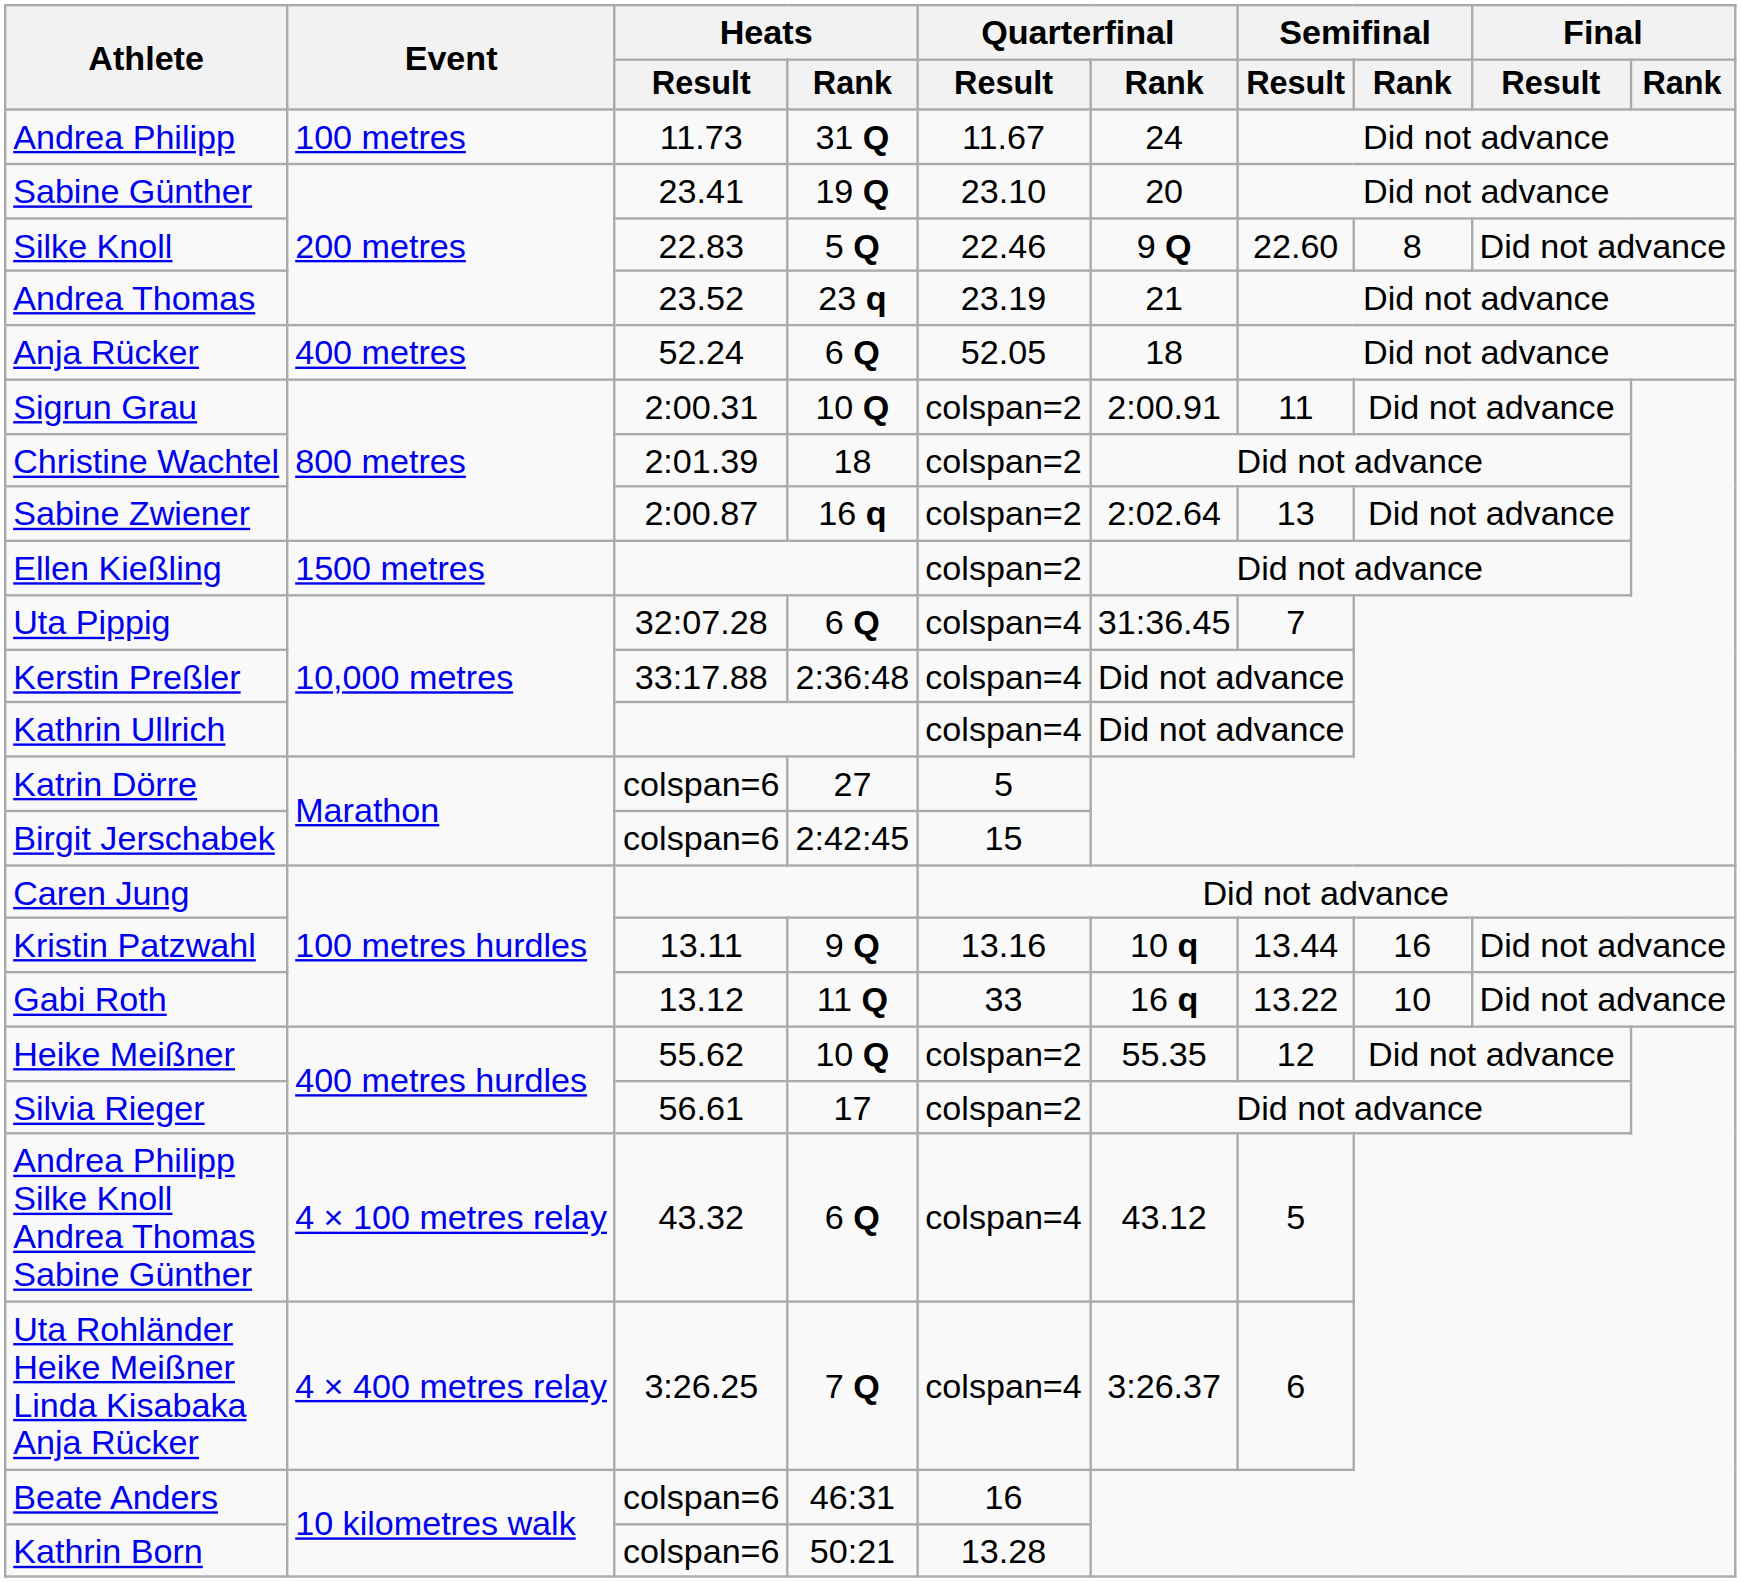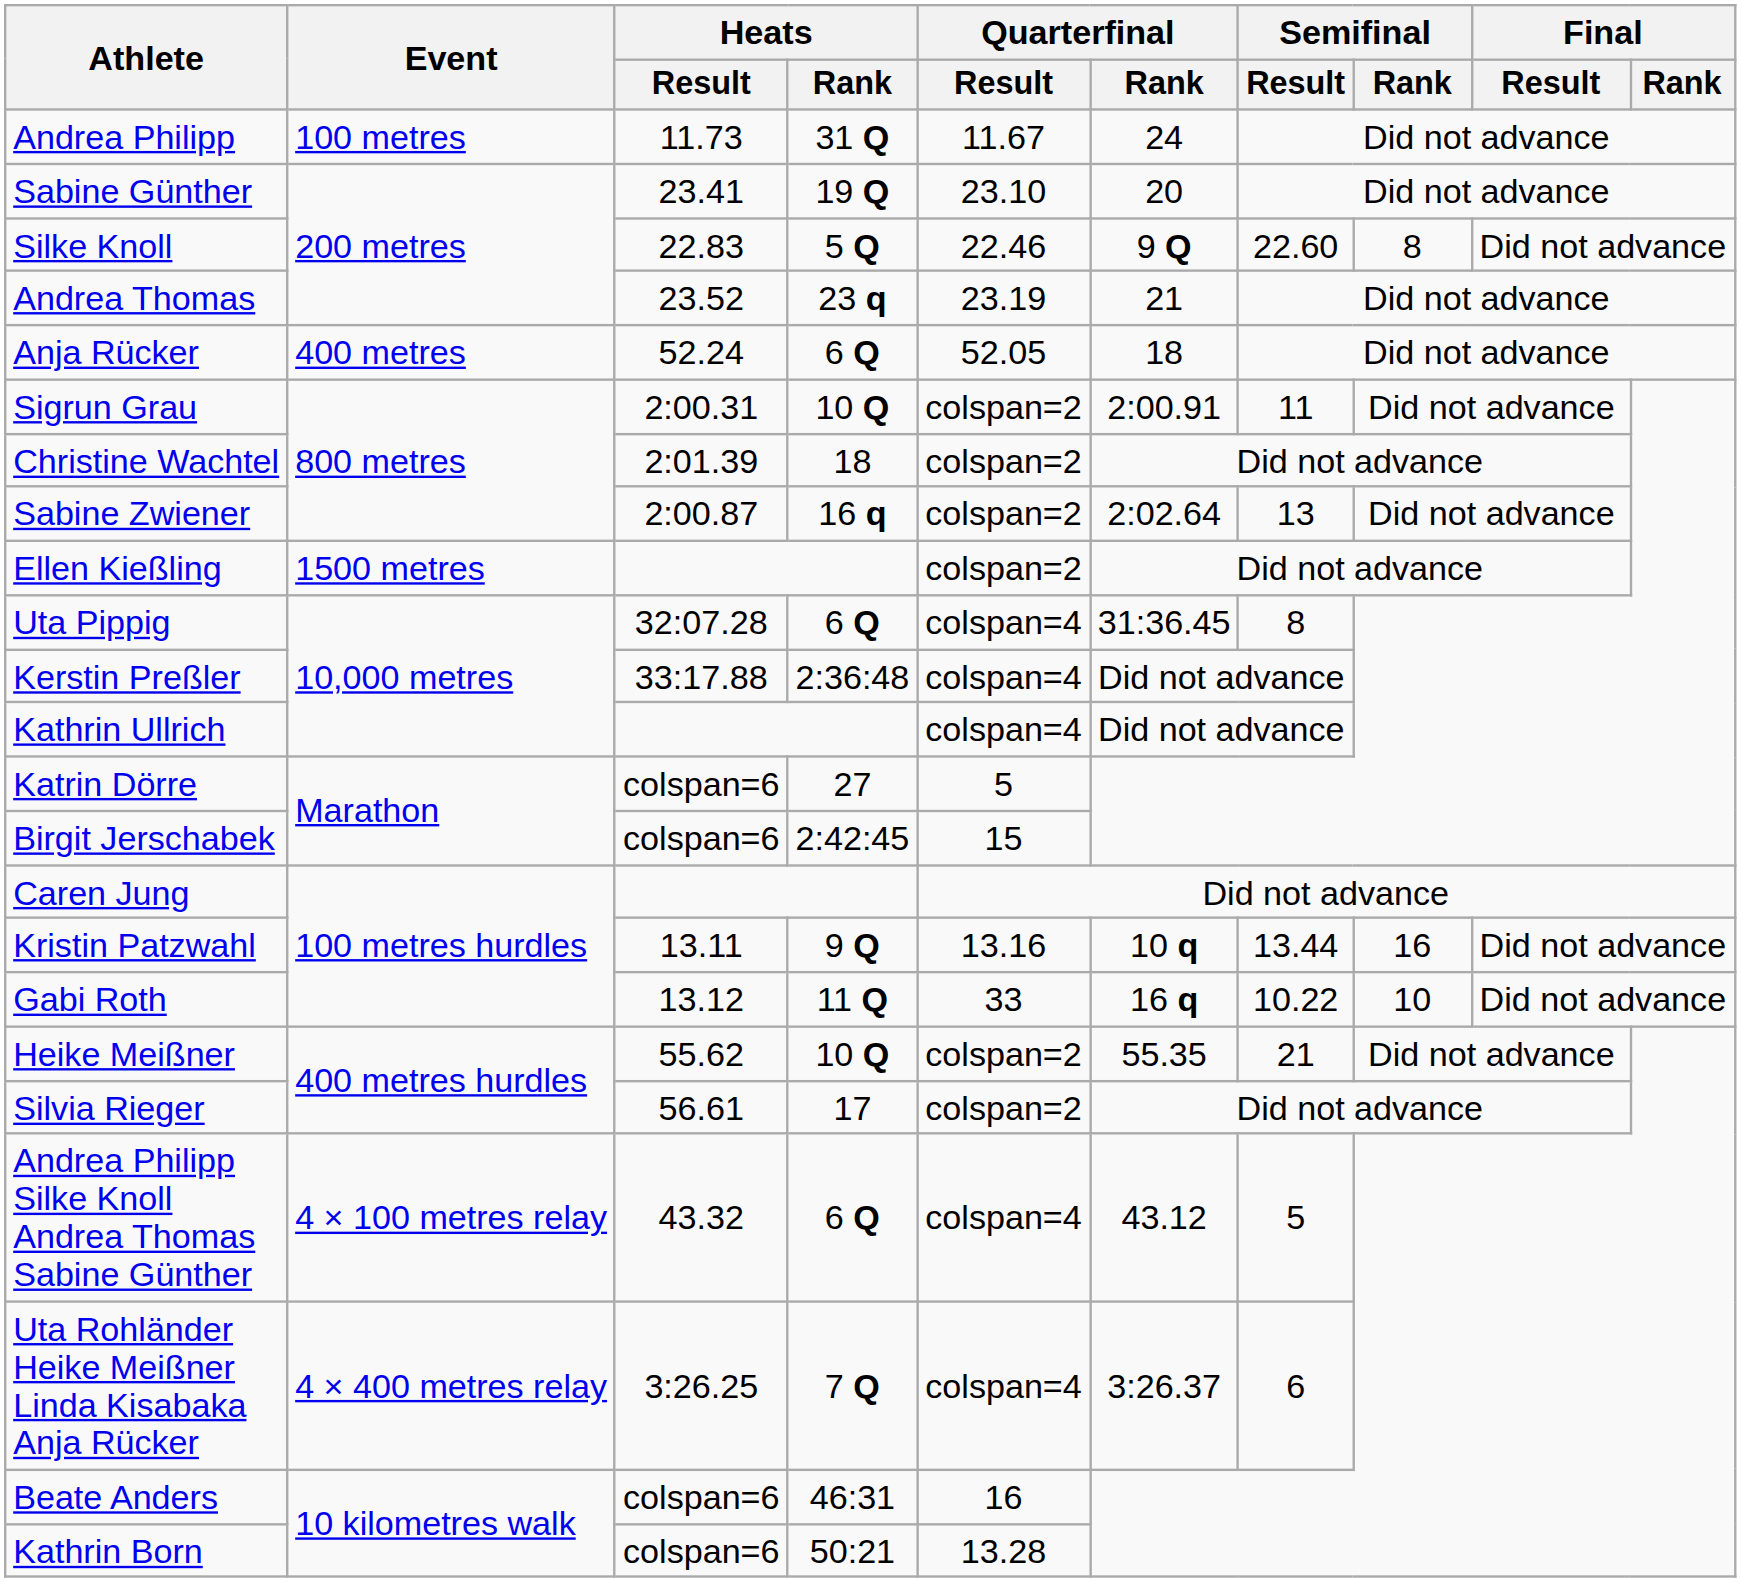(1296, 623) 7 -> (1296, 623) 8
(1296, 1000) 13.22 -> (1296, 1000) 10.22
(1296, 1054) 12 -> (1296, 1054) 21
